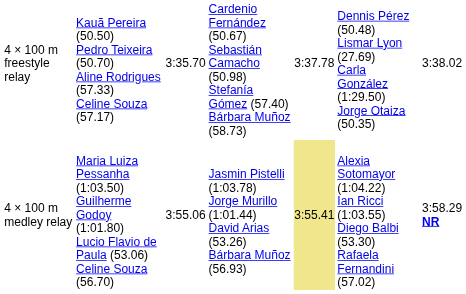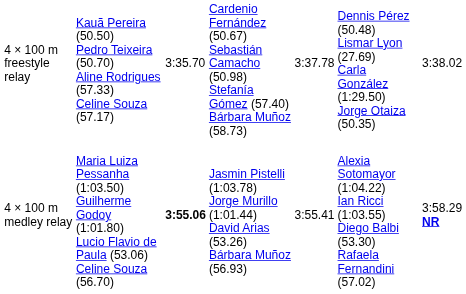(186, 215) normal -> (186, 215) bold
(314, 215) khaki background -> (314, 215) no background
